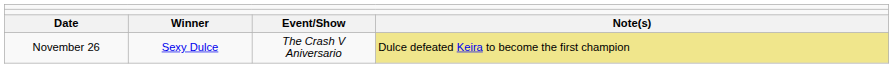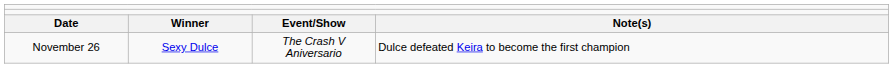(504, 47) khaki background -> (504, 47) no background
